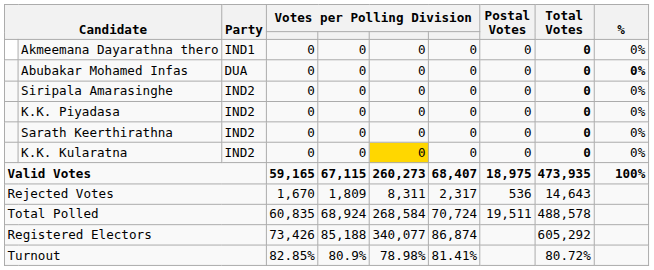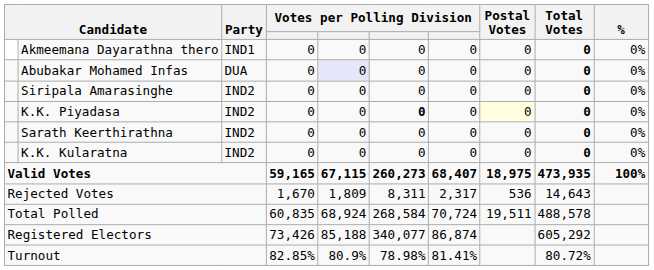(363, 70) no background -> (363, 70) lavender background
(638, 70) bold -> (638, 70) normal
(422, 112) normal -> (422, 112) bold
(528, 112) no background -> (528, 112) lightyellow background
(422, 153) gold background -> (422, 153) no background
